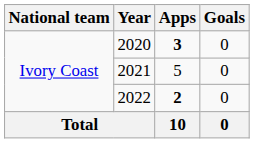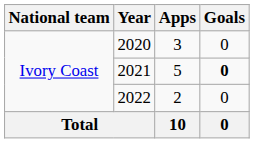(177, 44) bold -> (177, 44) normal
(224, 71) normal -> (224, 71) bold
(177, 97) bold -> (177, 97) normal
